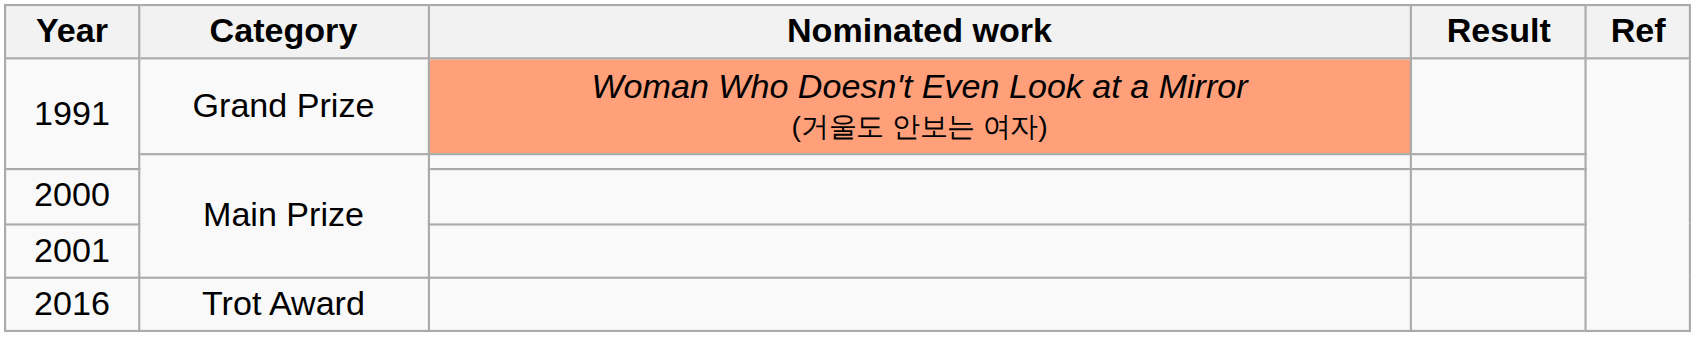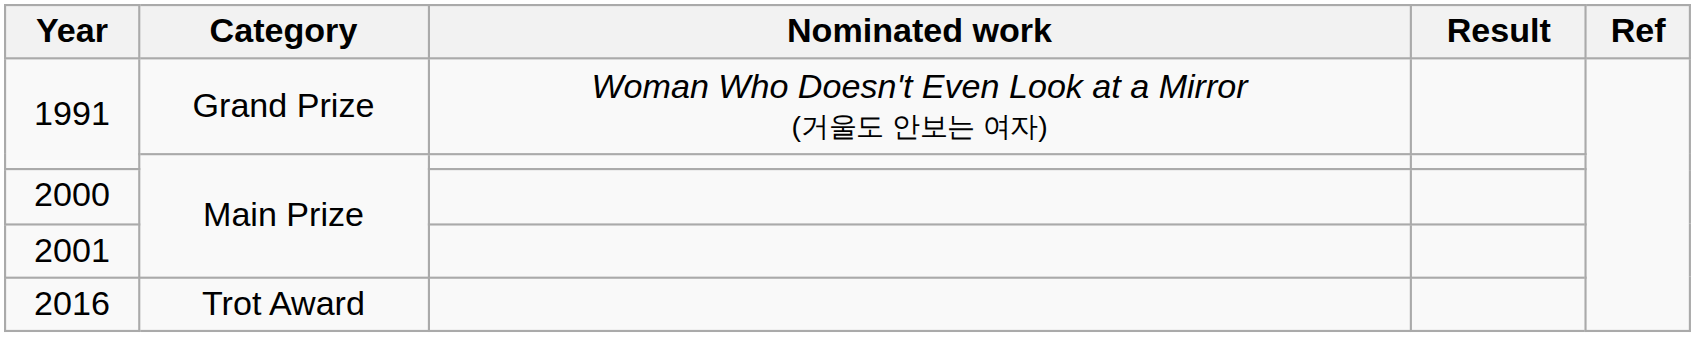(920, 104) lightsalmon background -> (920, 104) no background
